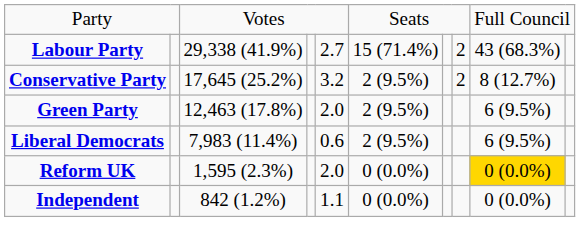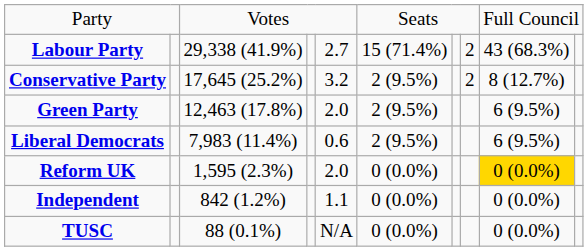+ row: (88, 230)
